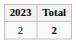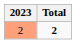(21, 30) no background -> (21, 30) lightsalmon background
